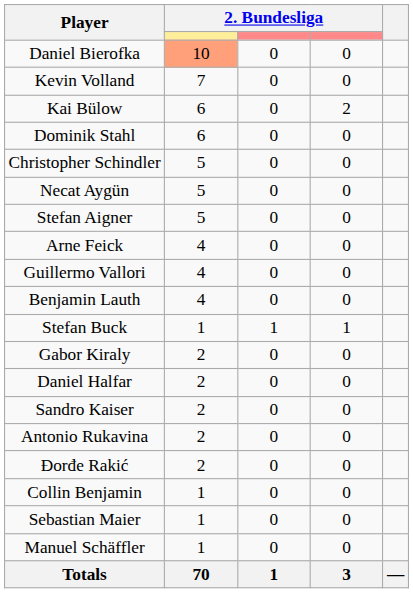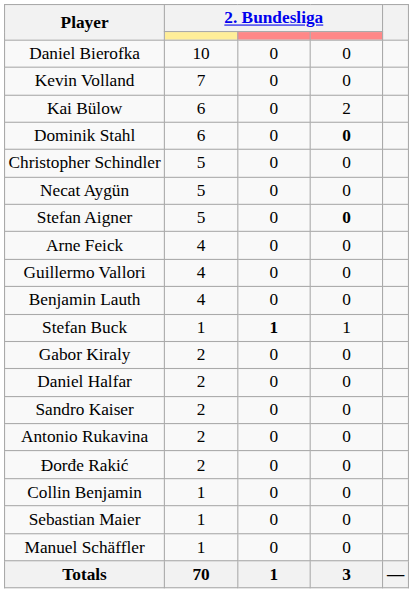(201, 53) lightsalmon background -> (201, 53) no background
(347, 135) normal -> (347, 135) bold
(347, 218) normal -> (347, 218) bold
(274, 327) normal -> (274, 327) bold
